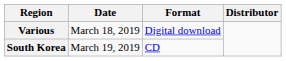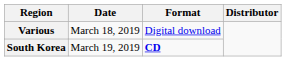(152, 47) normal -> (153, 47) bold
